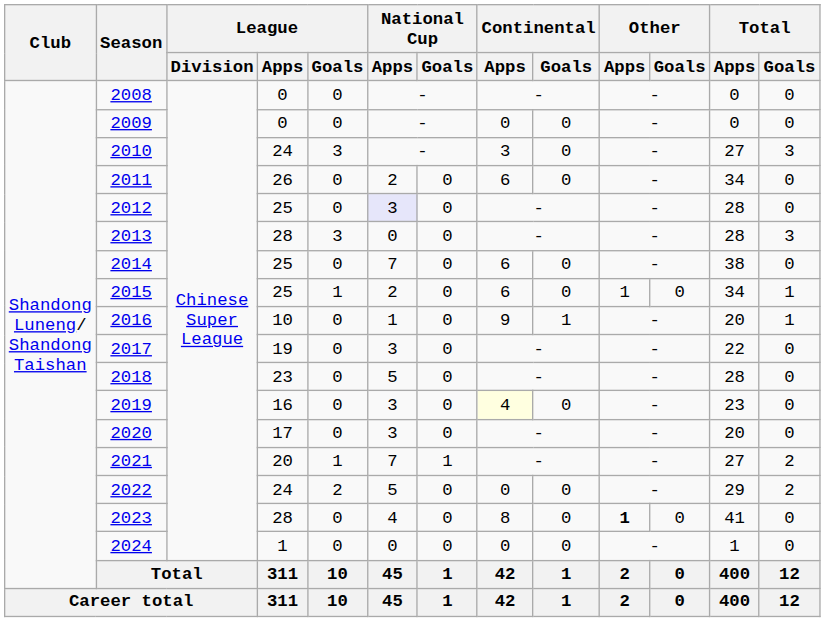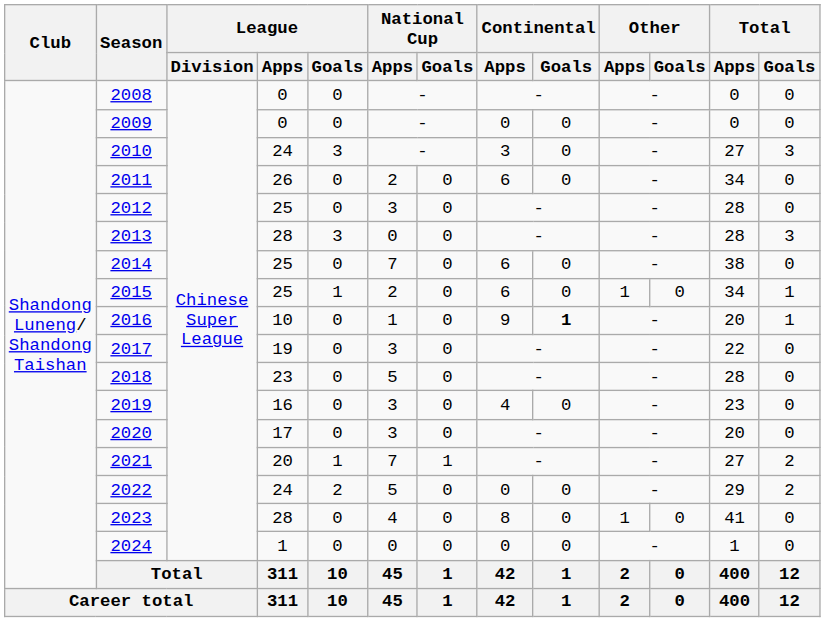(392, 208) lavender background -> (392, 208) no background
(566, 320) normal -> (566, 320) bold
(505, 405) lightyellow background -> (505, 405) no background
(625, 518) bold -> (625, 518) normal
